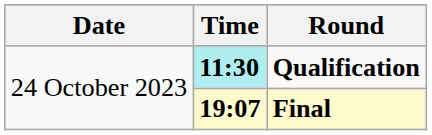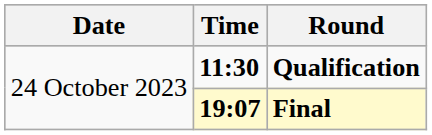(229, 66) paleturquoise background -> (229, 66) no background
